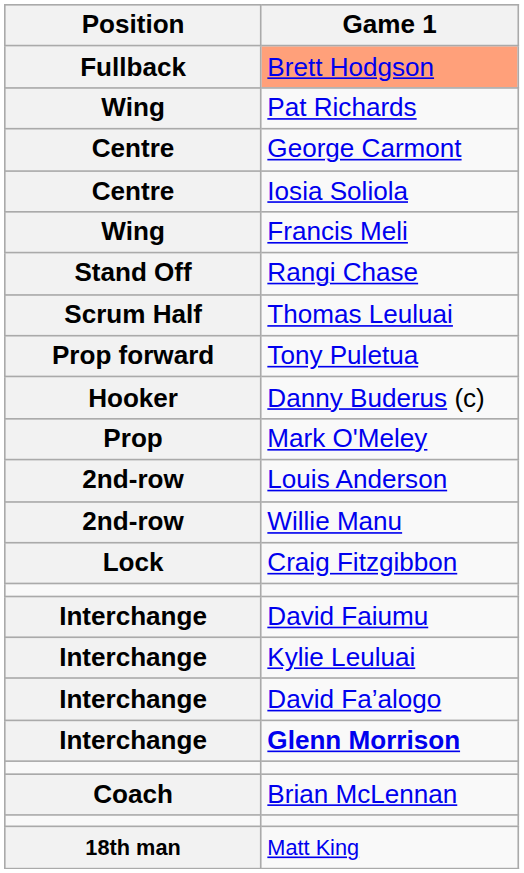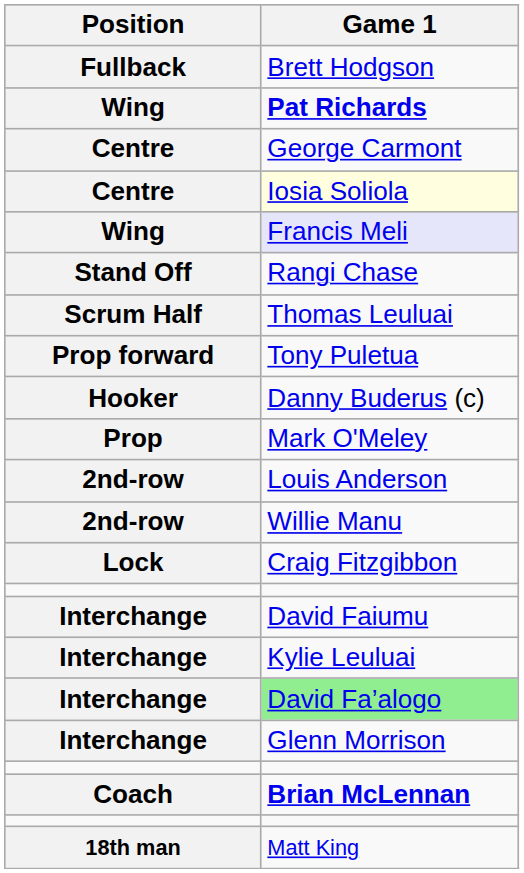(351, 66) lightsalmon background -> (351, 66) no background
(342, 107) normal -> (347, 107) bold
(338, 190) no background -> (338, 190) lightyellow background
(338, 231) no background -> (338, 231) lavender background
(354, 698) no background -> (354, 698) lightgreen background
(364, 740) bold -> (356, 740) normal
(362, 793) normal -> (369, 793) bold
